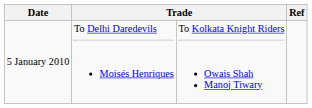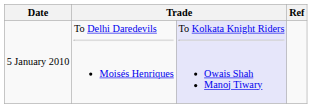(231, 57) no background -> (231, 57) lavender background
